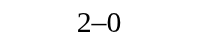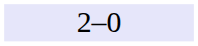(99, 22) no background -> (99, 22) lavender background
